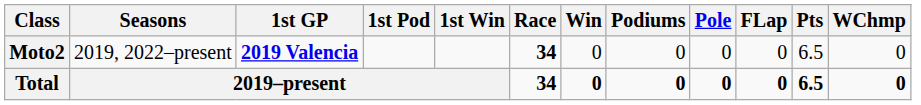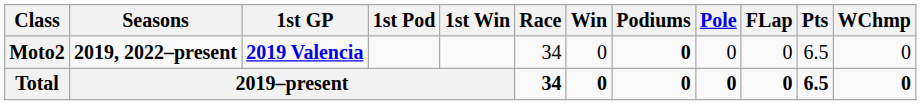(153, 52) normal -> (155, 52) bold
(546, 52) bold -> (552, 52) normal
(681, 52) normal -> (686, 52) bold
